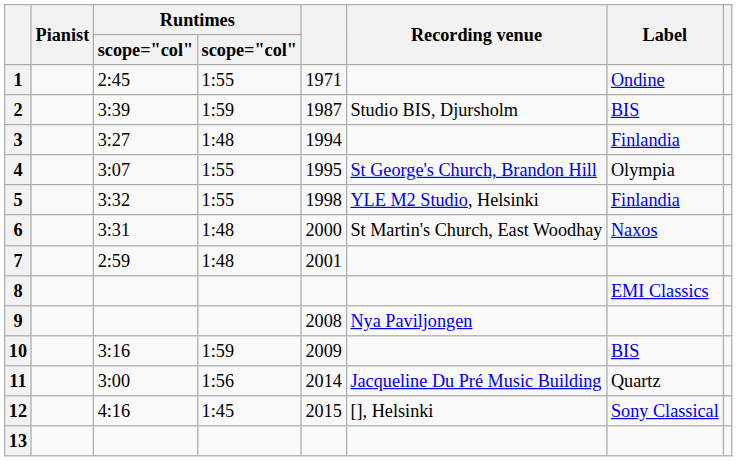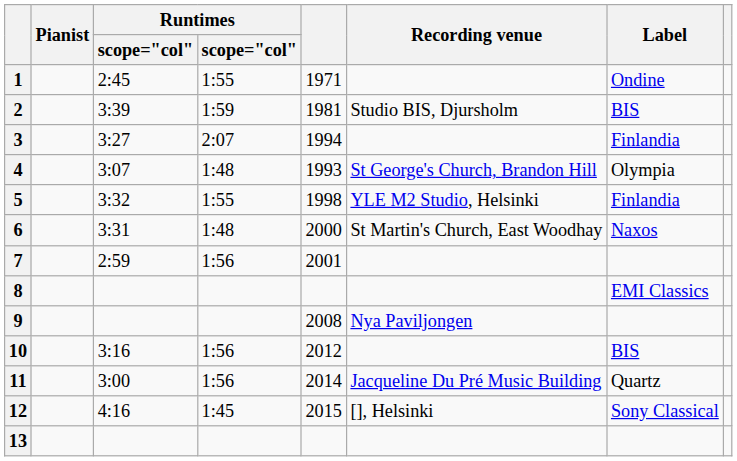(324, 109) 1987 -> (324, 109) 1981
(218, 140) 1:48 -> (218, 140) 2:07
(218, 170) 1:55 -> (218, 170) 1:48
(324, 170) 1995 -> (324, 170) 1993
(218, 260) 1:48 -> (218, 260) 1:56
(218, 350) 1:59 -> (218, 350) 1:56
(324, 350) 2009 -> (324, 350) 2012
